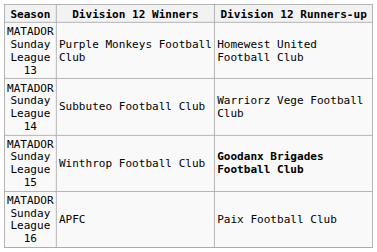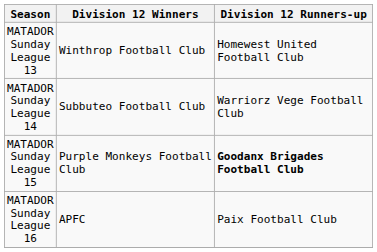(135, 51) Purple Monkeys Football Club -> (132, 51) Winthrop Football Club
(132, 163) Winthrop Football Club -> (135, 163) Purple Monkeys Football Club
